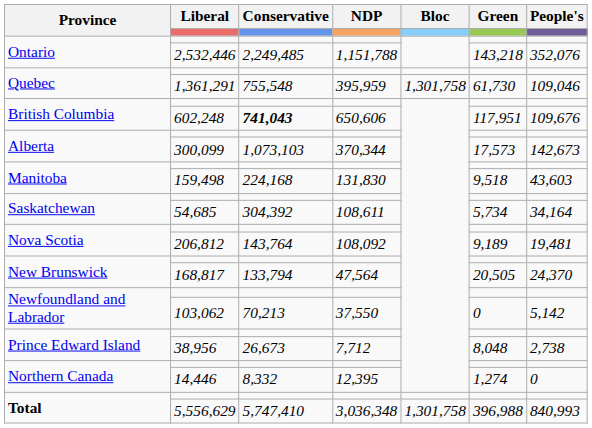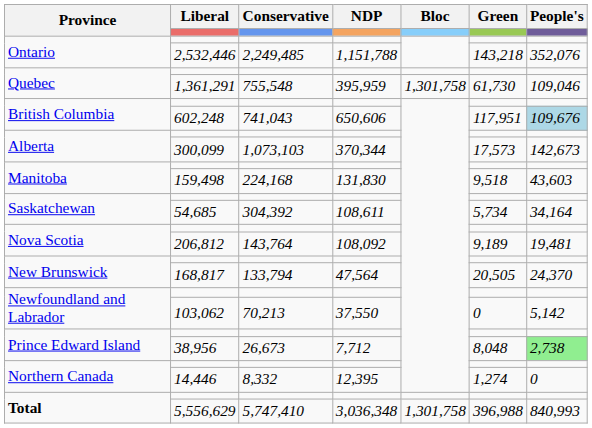(268, 118) bold -> (268, 118) normal
(555, 118) no background -> (555, 118) lightblue background
(547, 348) no background -> (547, 348) lightgreen background
